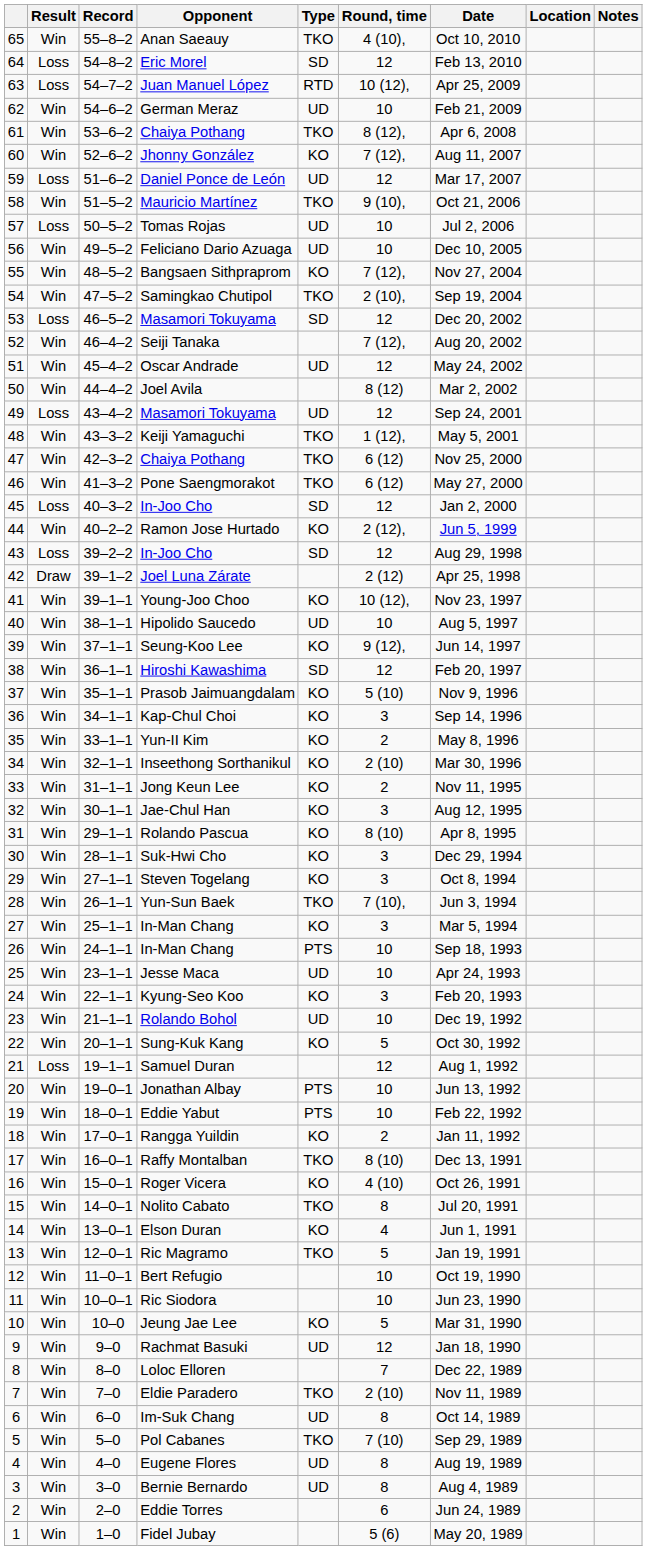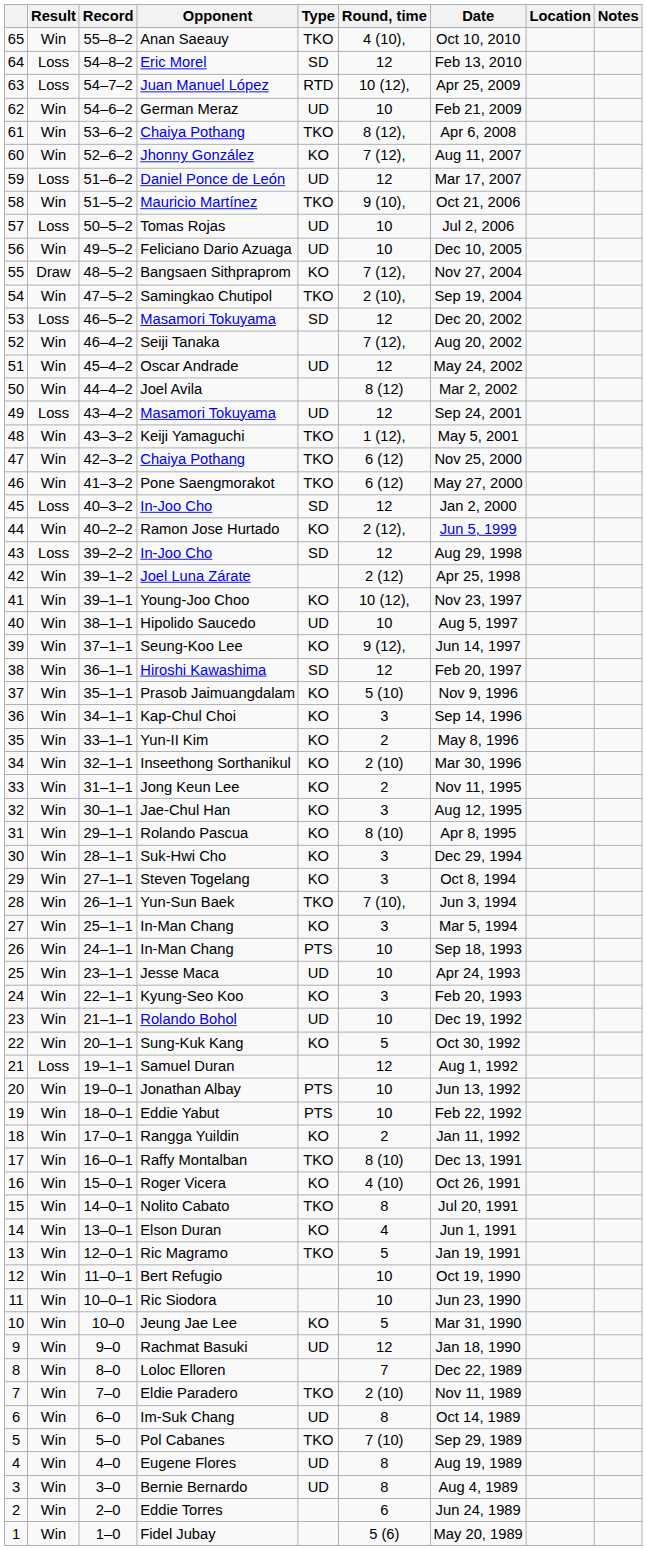(54, 272) Win -> (54, 272) Draw
(54, 576) Draw -> (54, 576) Win
